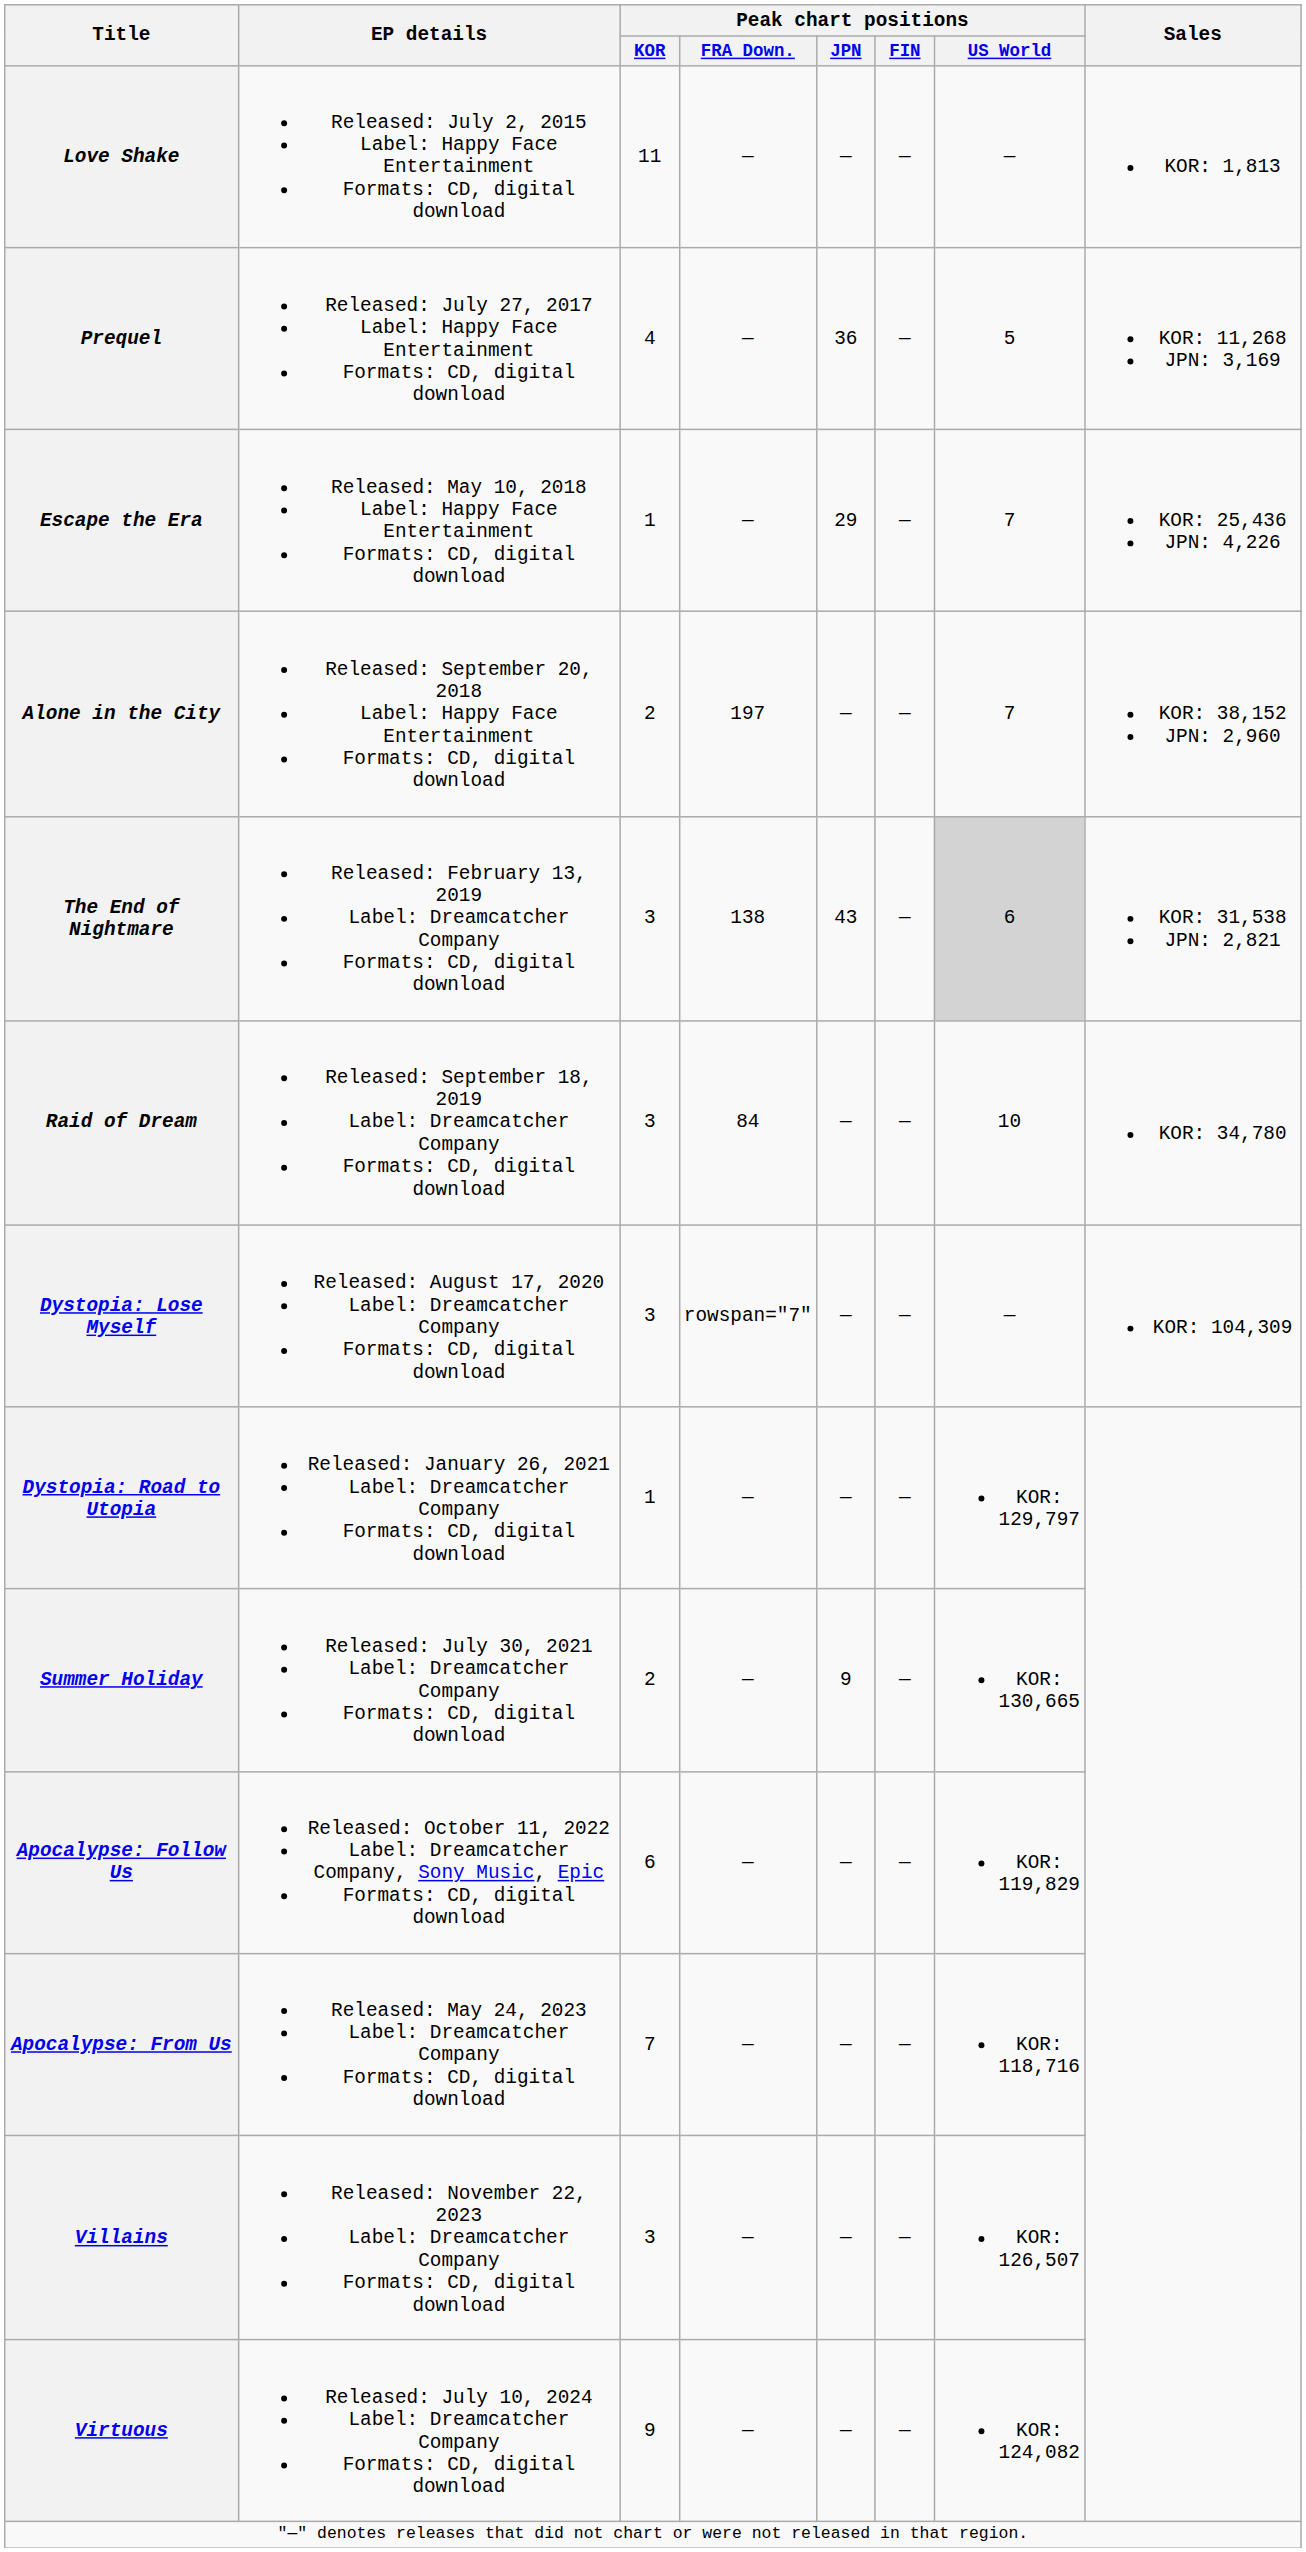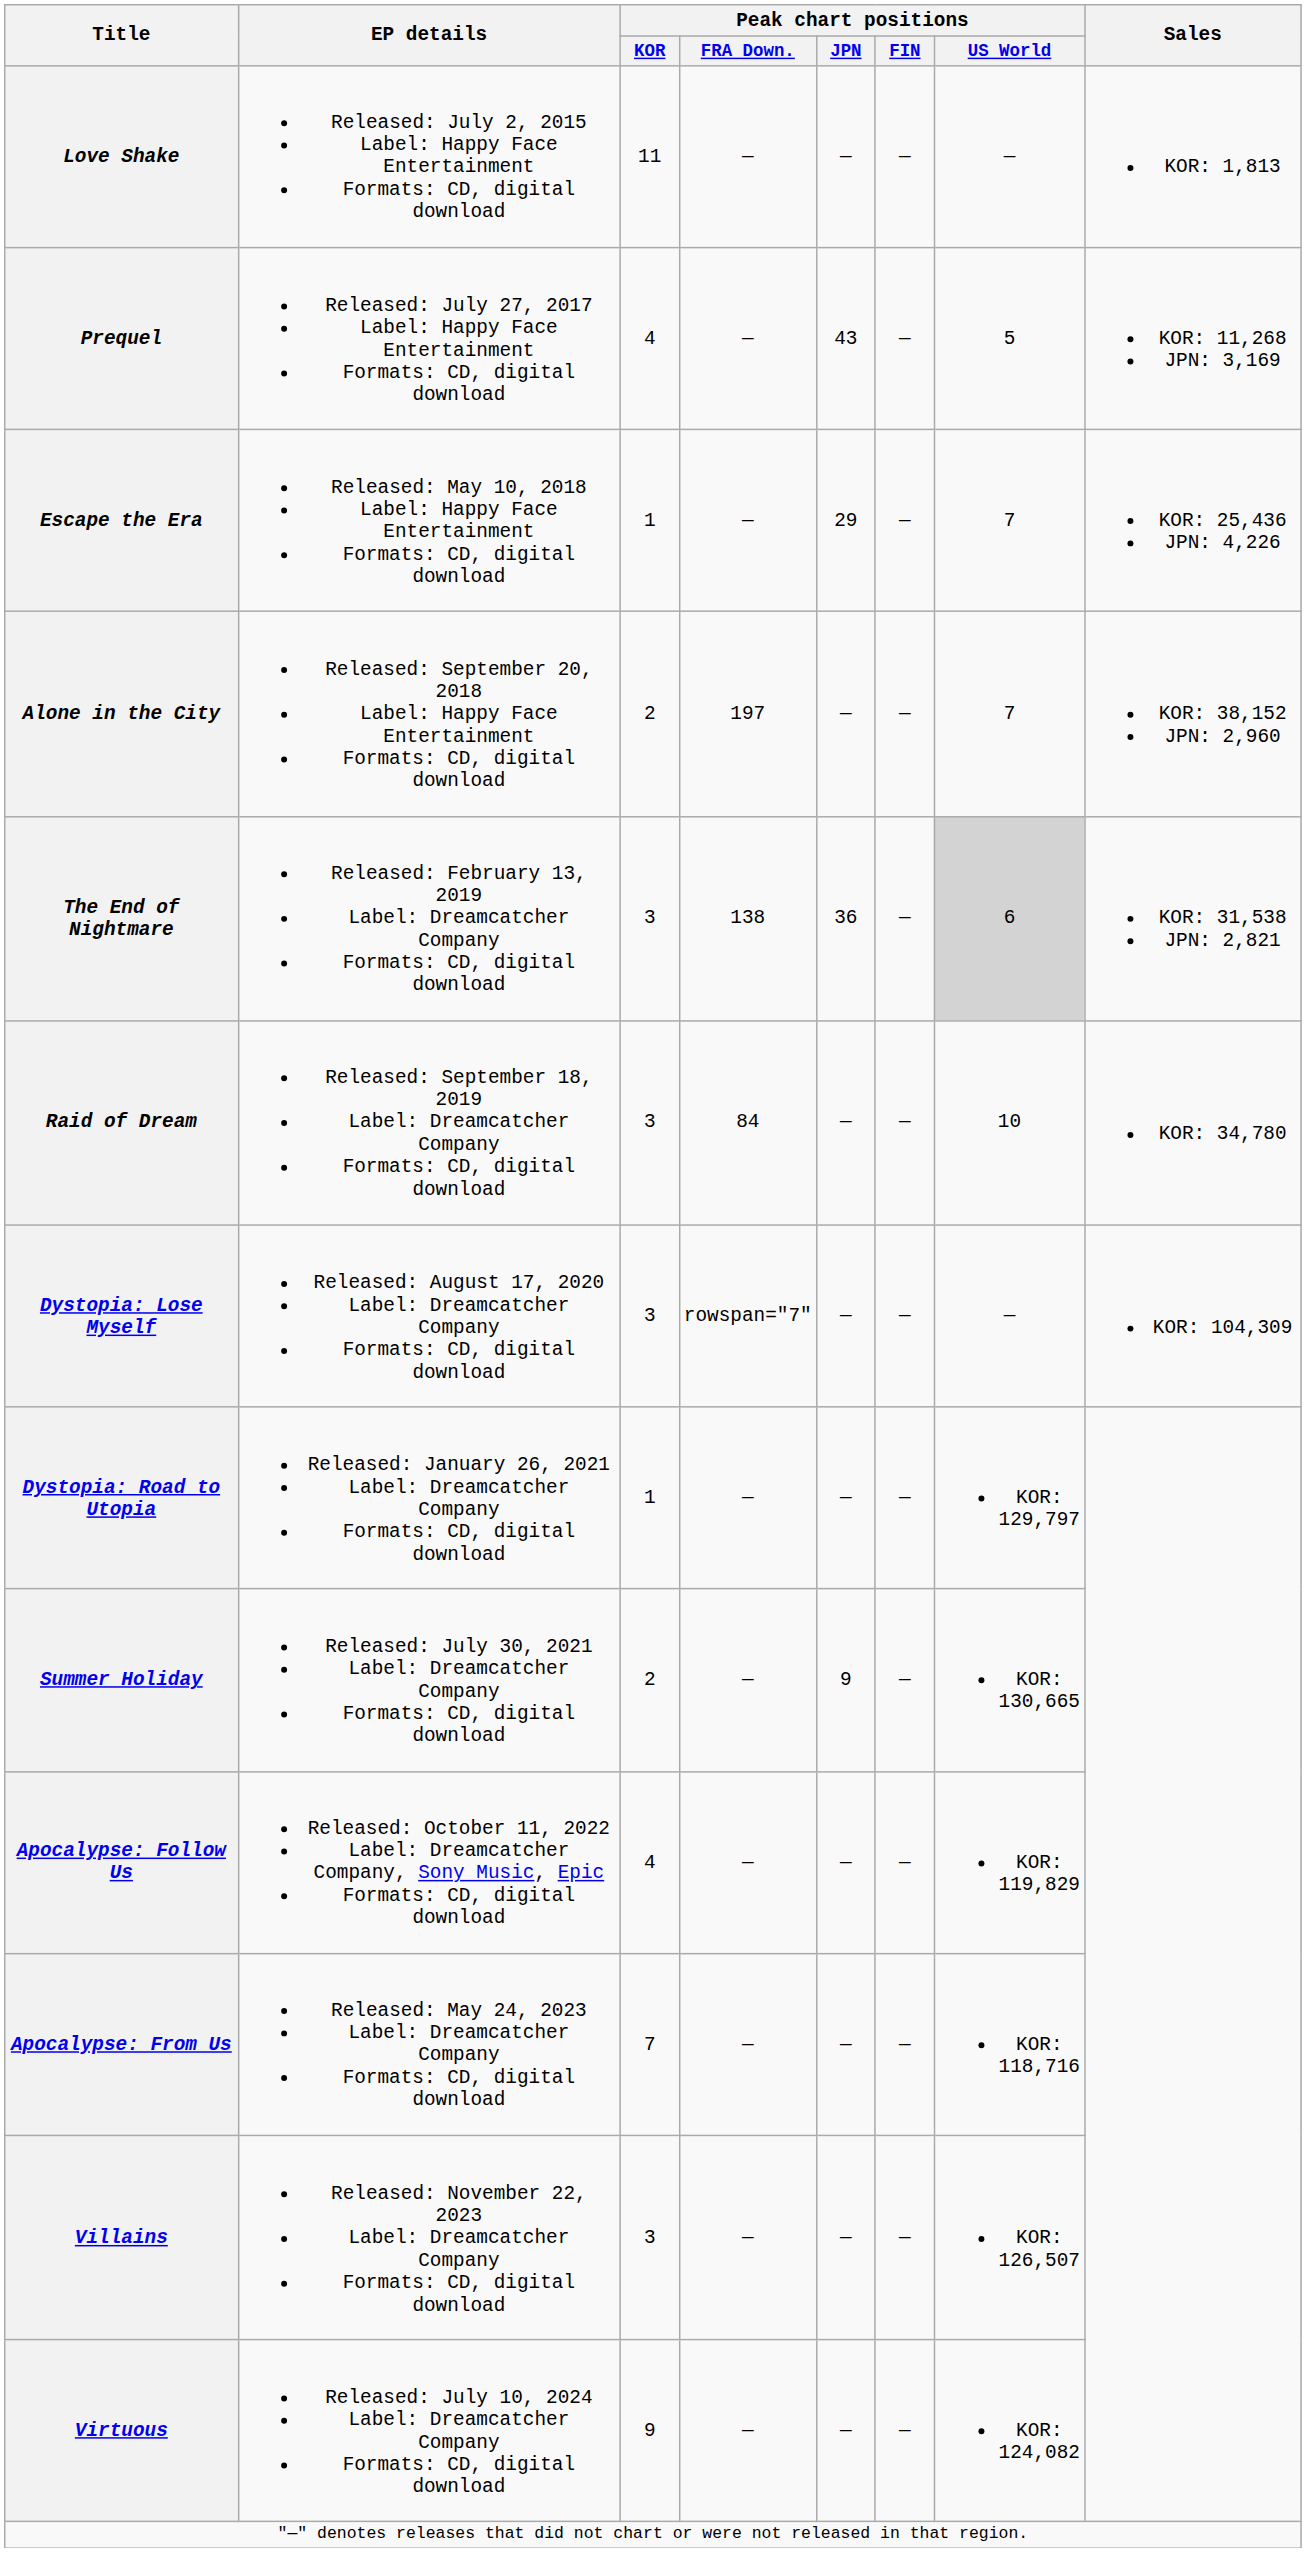(846, 339) 36 -> (846, 339) 43
(846, 918) 43 -> (846, 918) 36
(650, 1862) 6 -> (650, 1862) 4
